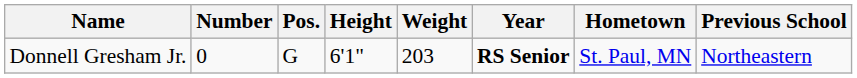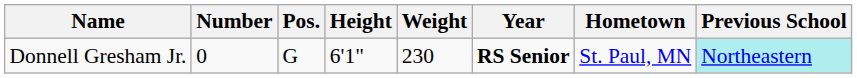(418, 55) 203 -> (418, 55) 230
(757, 55) no background -> (757, 55) paleturquoise background
